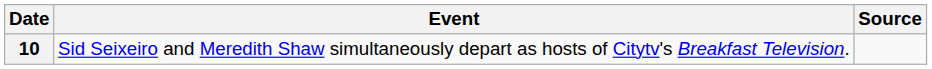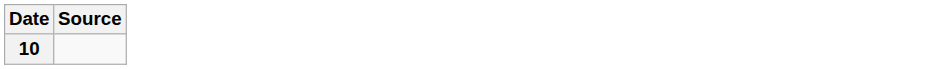- column: (454, 19)
